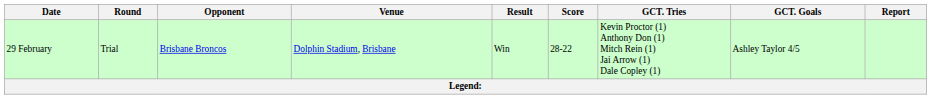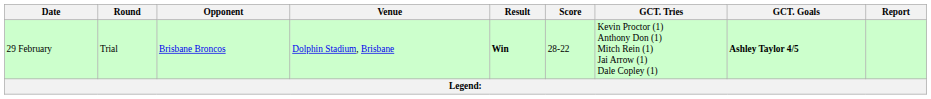(502, 49) normal -> (500, 49) bold
(766, 49) normal -> (764, 49) bold
